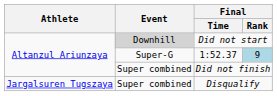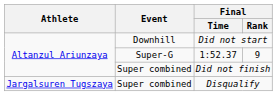(154, 40) lightgrey background -> (154, 40) no background
(257, 55) lightblue background -> (257, 55) no background
